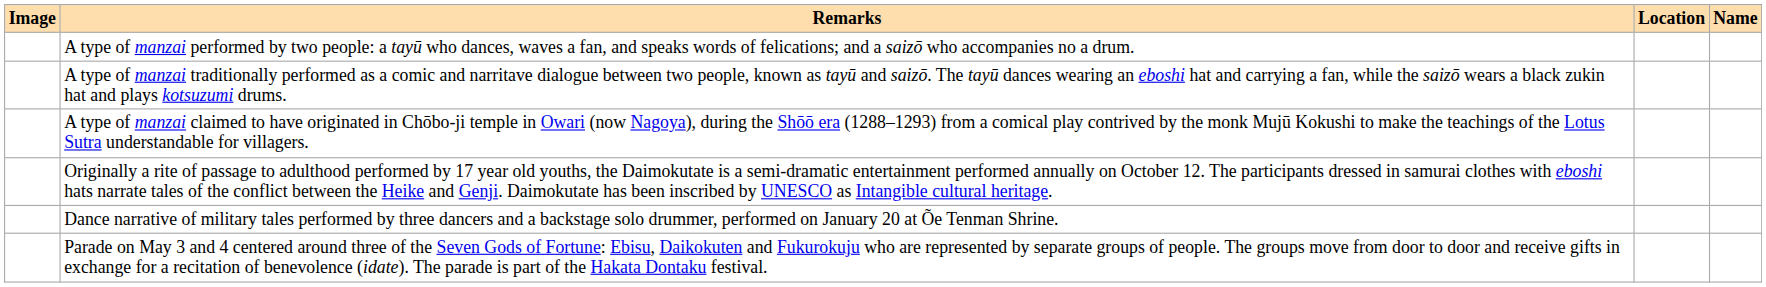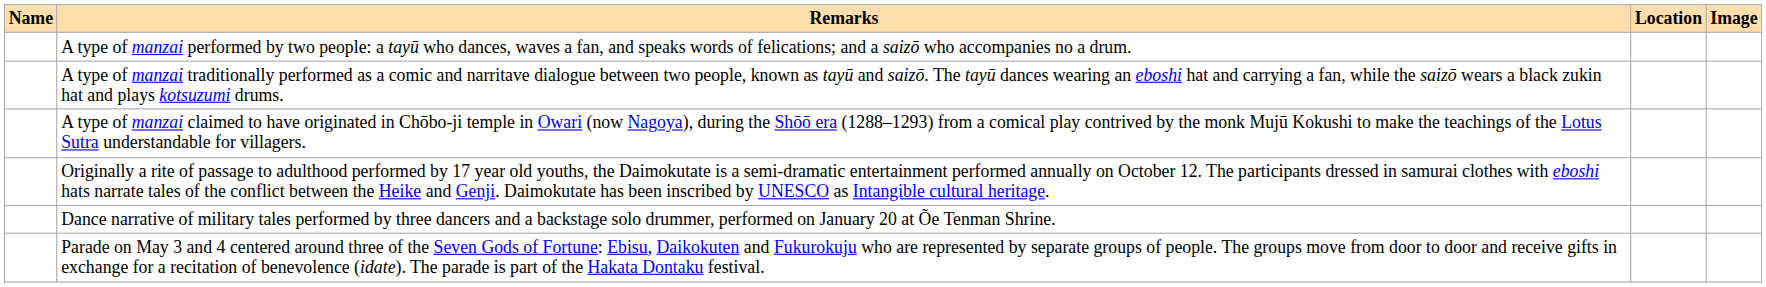columns swapped: (1735, 18) <-> (32, 18)
